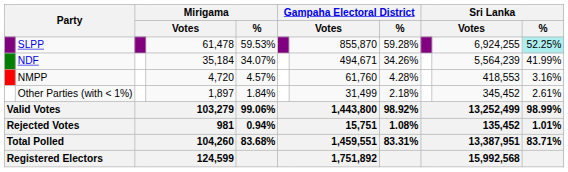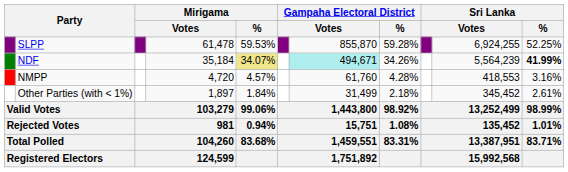(544, 45) paleturquoise background -> (544, 45) no background
(258, 61) no background -> (258, 61) khaki background
(358, 61) no background -> (358, 61) paleturquoise background
(544, 61) normal -> (544, 61) bold
